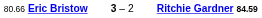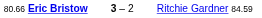(207, 9) bold -> (205, 9) normal
